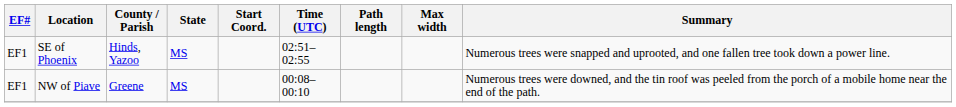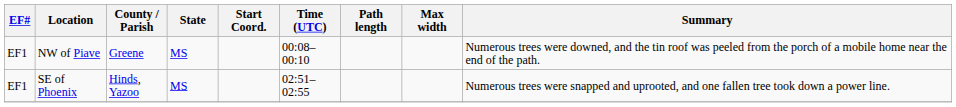rows swapped: (69, 85) <-> (57, 53)
